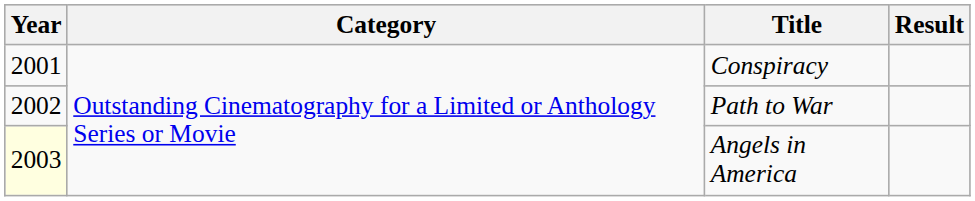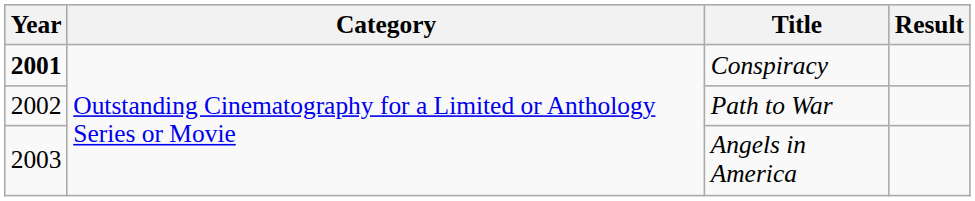(36, 65) normal -> (36, 65) bold
(36, 160) lightyellow background -> (36, 160) no background
